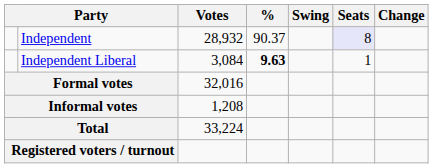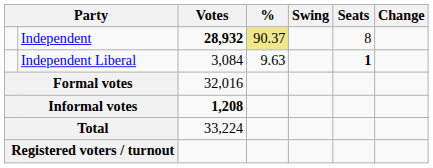(224, 38) normal -> (224, 38) bold
(269, 38) no background -> (269, 38) khaki background
(368, 38) lavender background -> (368, 38) no background
(273, 60) bold -> (273, 60) normal
(368, 60) normal -> (368, 60) bold
(227, 106) normal -> (227, 106) bold
